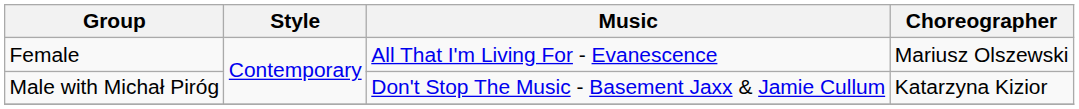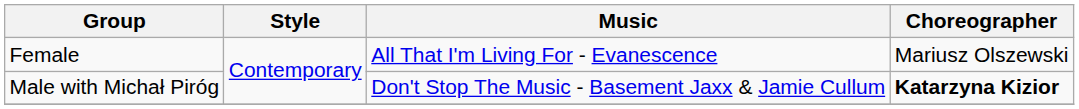(971, 87) normal -> (977, 87) bold
